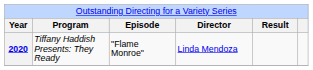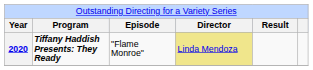(65, 49) normal -> (67, 49) bold
(208, 49) no background -> (208, 49) khaki background
